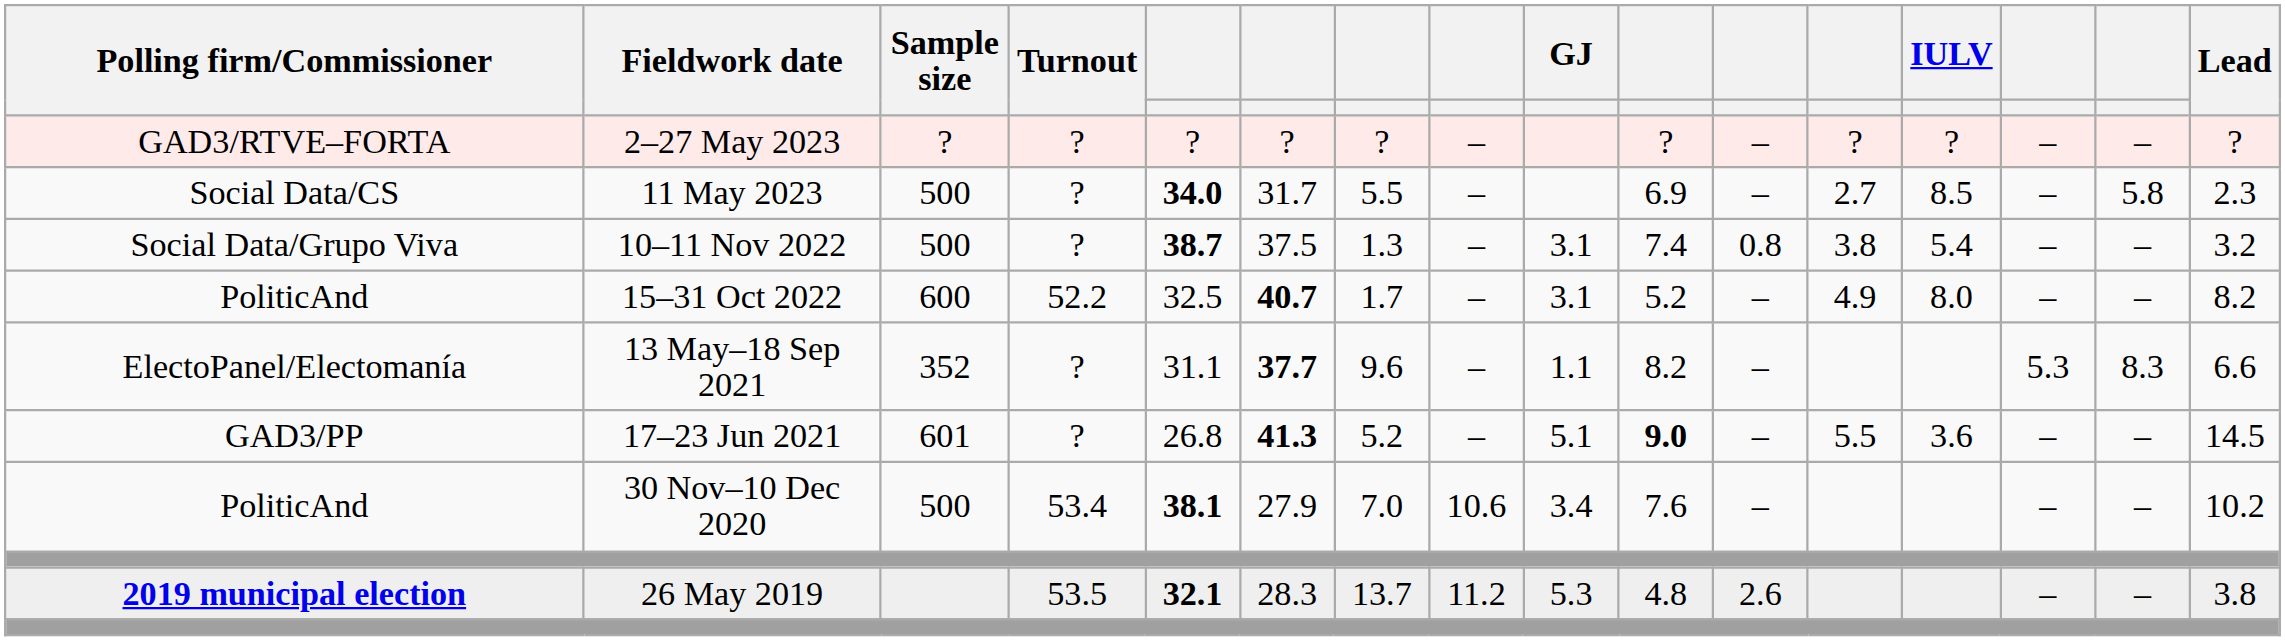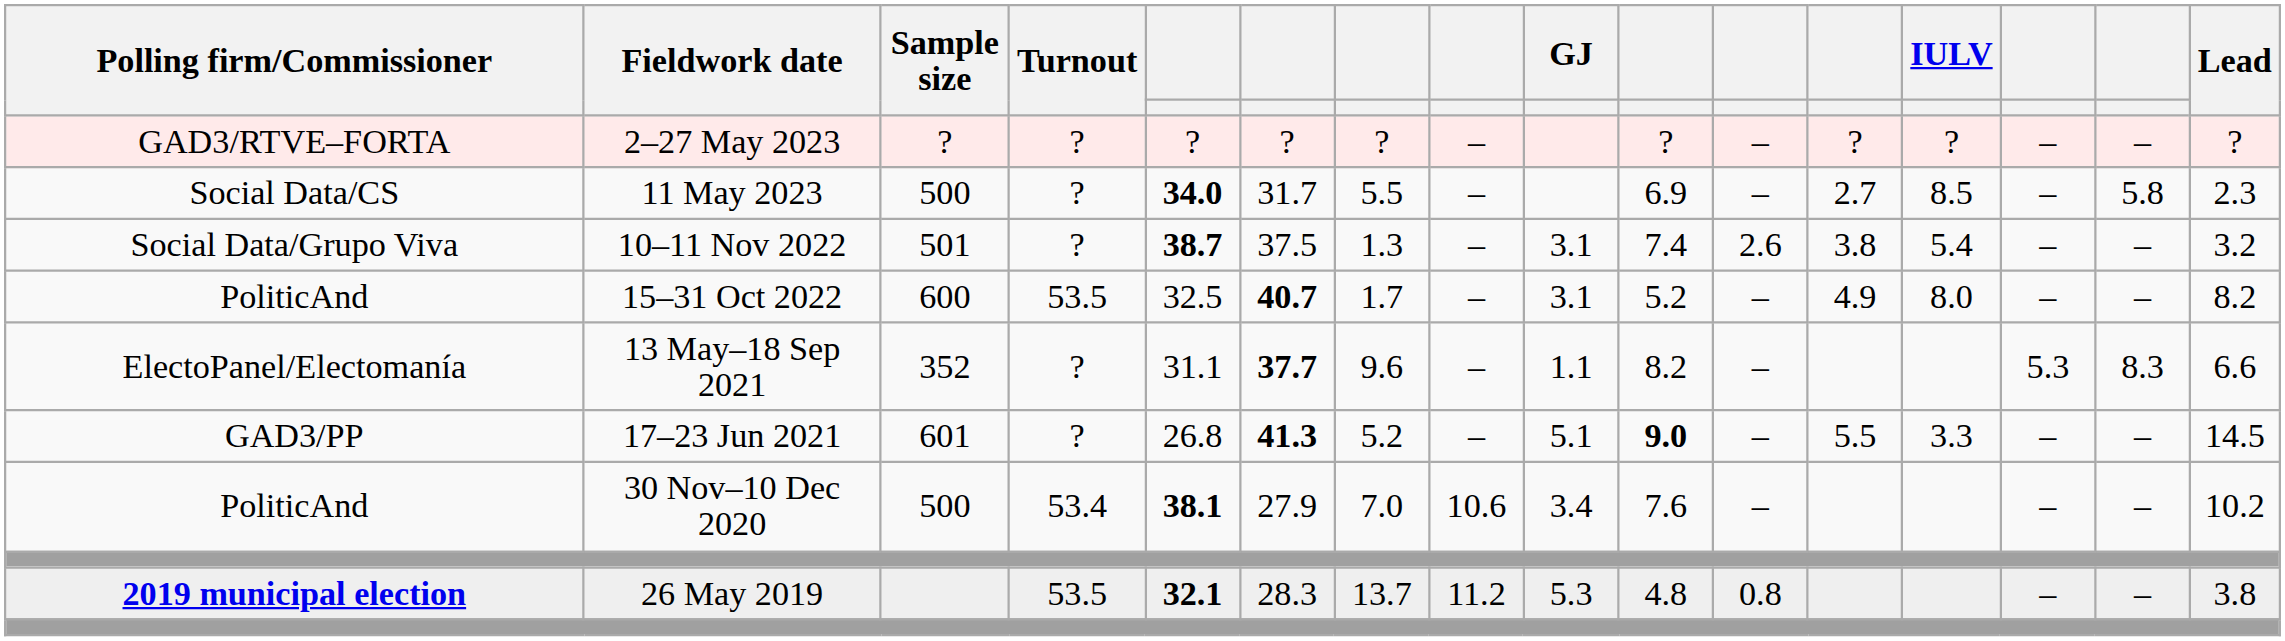(945, 244) 500 -> (945, 244) 501
(1760, 244) 0.8 -> (1760, 244) 2.6
(1077, 296) 52.2 -> (1077, 296) 53.5
(1951, 436) 3.6 -> (1951, 436) 3.3
(1760, 592) 2.6 -> (1760, 592) 0.8
